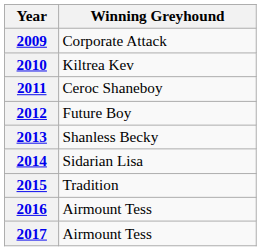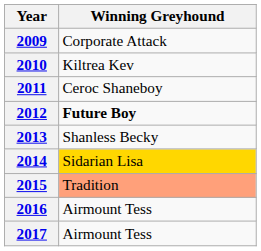(97, 112) normal -> (99, 112) bold
(103, 161) no background -> (103, 161) gold background
(91, 185) no background -> (91, 185) lightsalmon background
